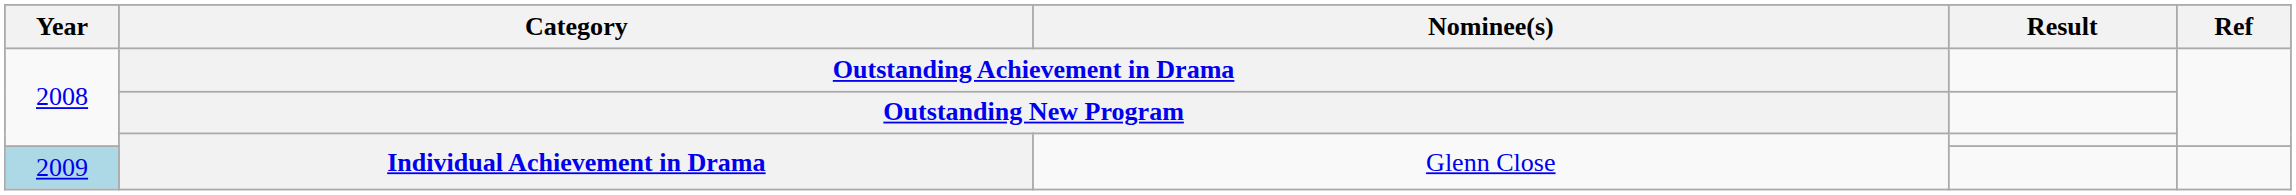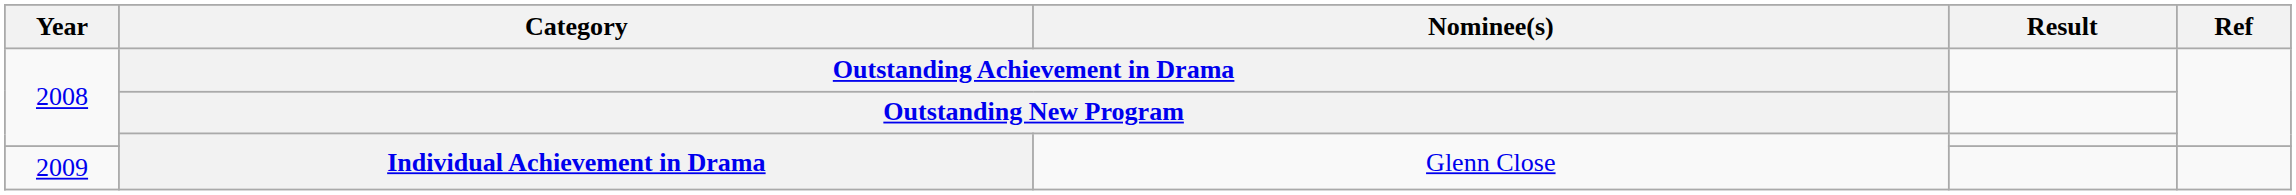(62, 167) lightblue background -> (62, 167) no background
